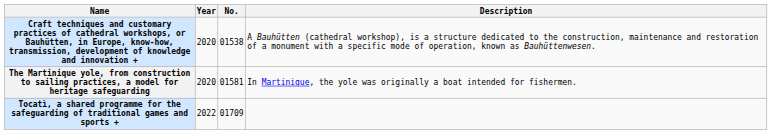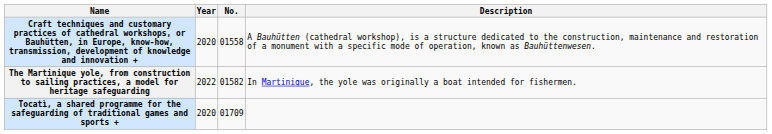(232, 42) 01538 -> (232, 42) 01558
(206, 82) 2020 -> (206, 82) 2022
(232, 82) 01581 -> (232, 82) 01582
(206, 114) 2022 -> (206, 114) 2020
